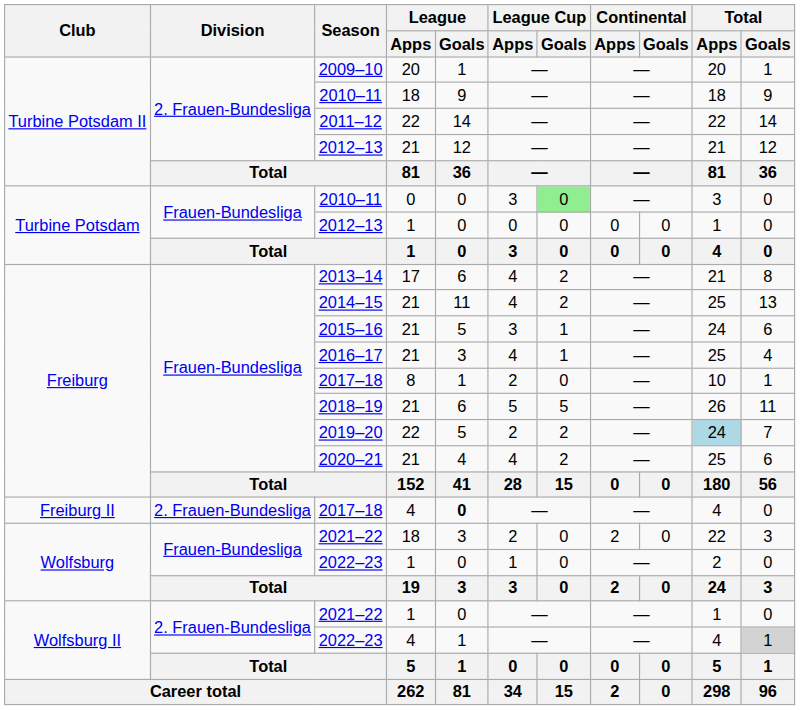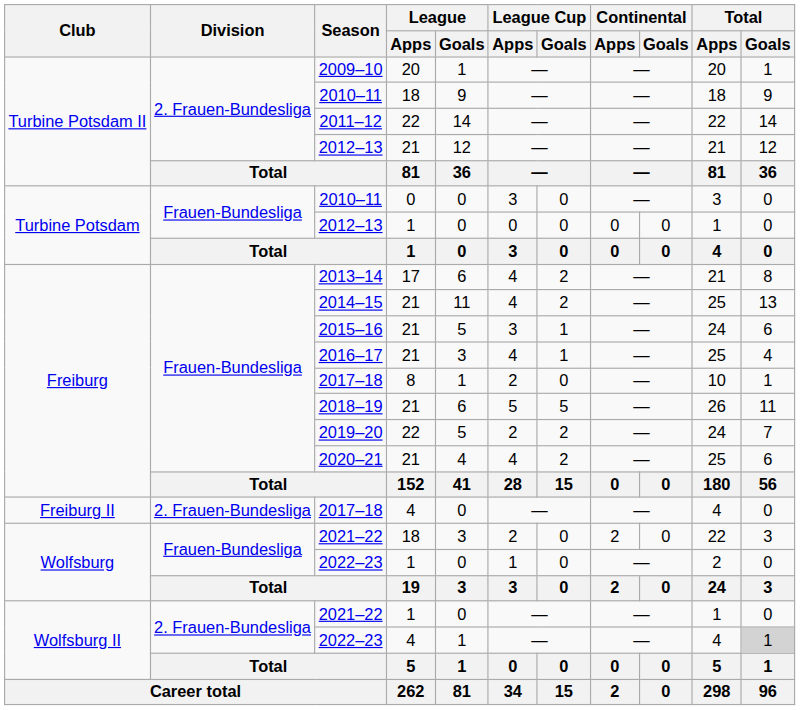(564, 199) lightgreen background -> (564, 199) no background
(717, 433) lightblue background -> (717, 433) no background
(462, 511) bold -> (462, 511) normal
